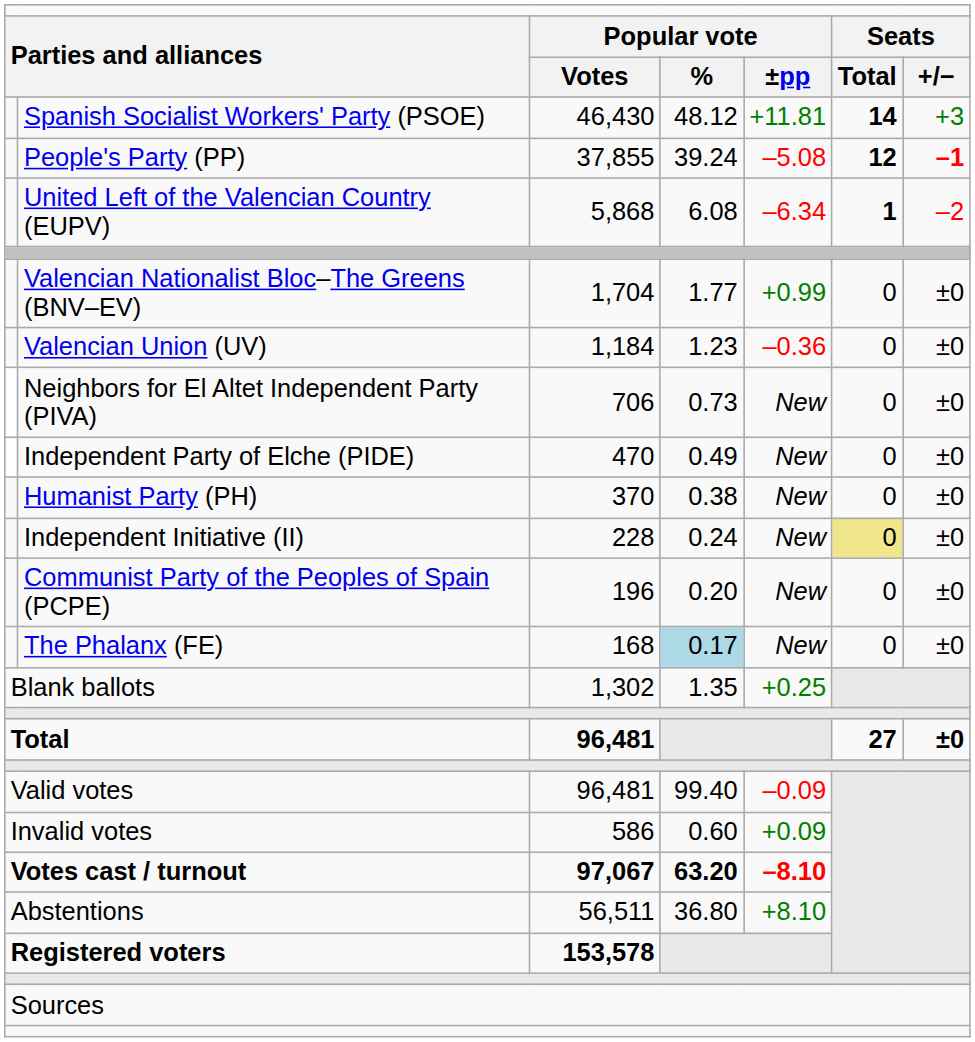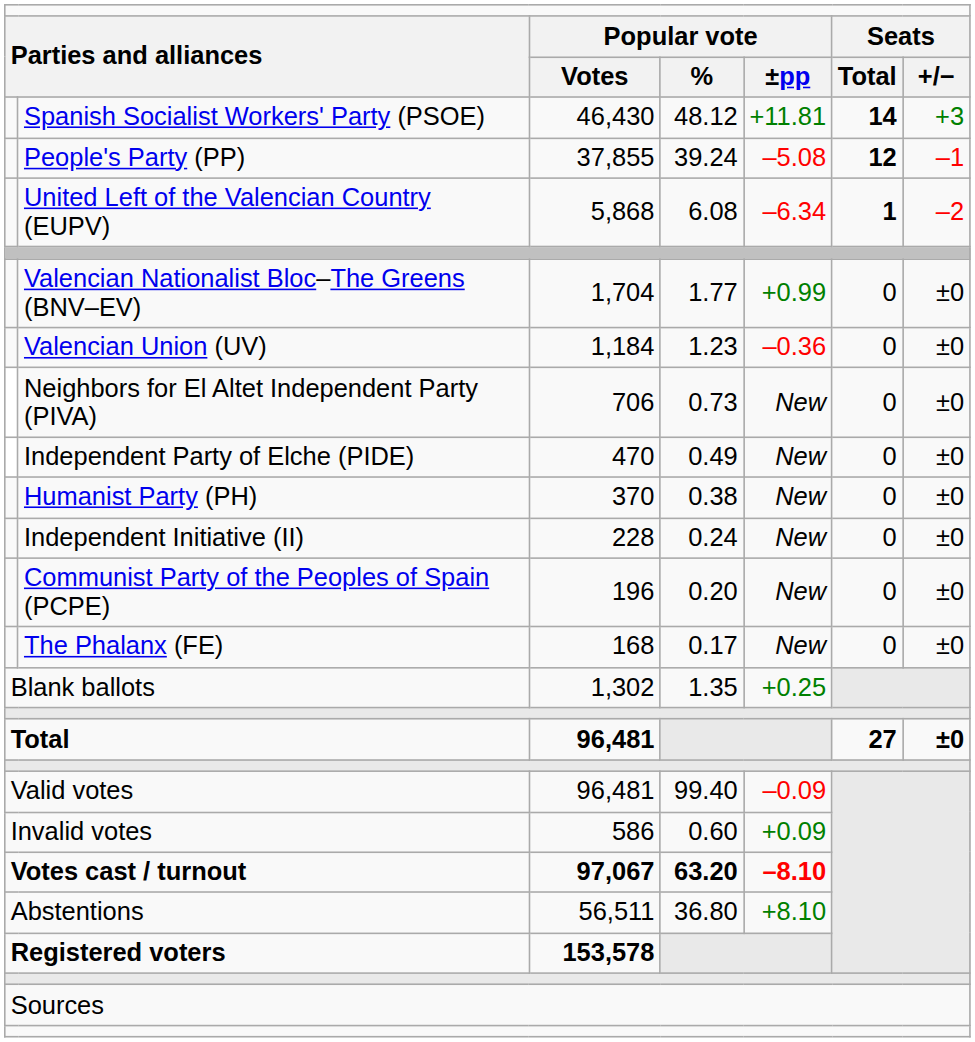(950, 157) bold -> (950, 157) normal
(890, 537) khaki background -> (890, 537) no background
(713, 646) lightblue background -> (713, 646) no background
